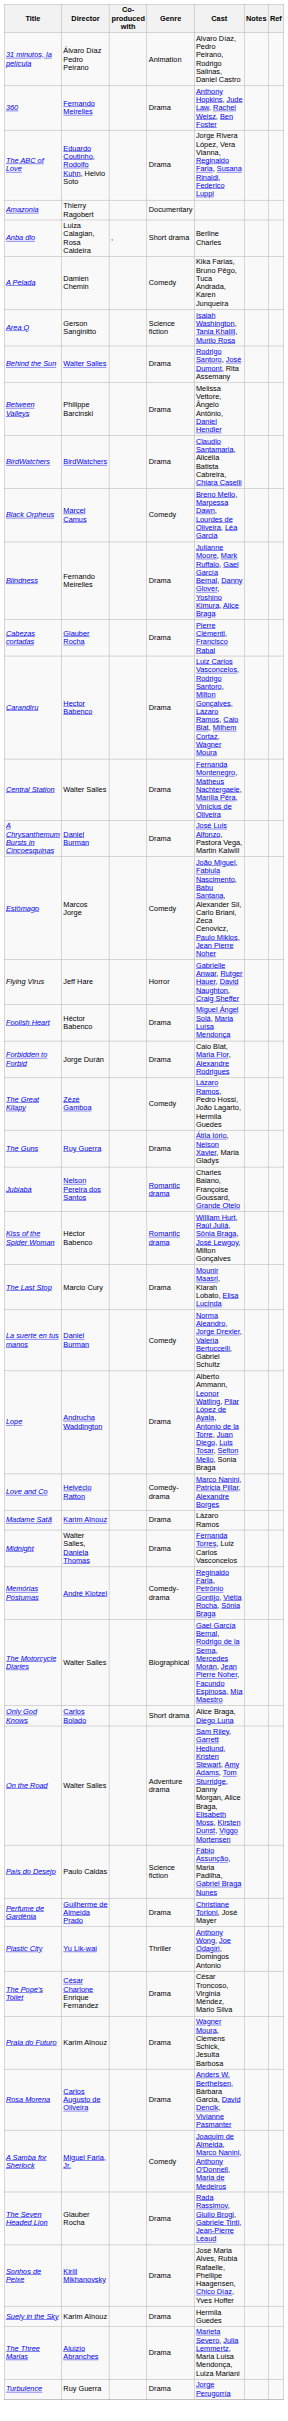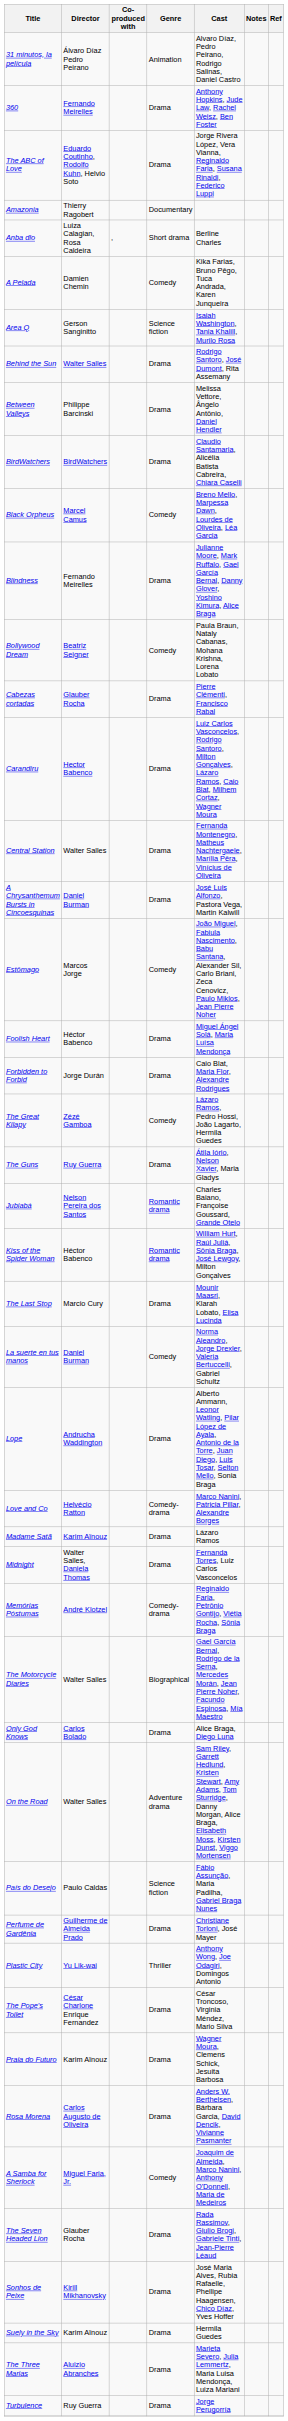+ row: (23, 650)
- row: (25, 982)
(169, 1716) Short drama -> (160, 1732) Drama
